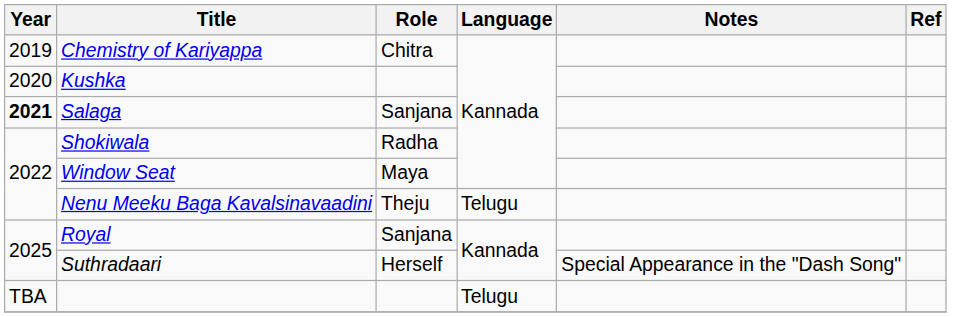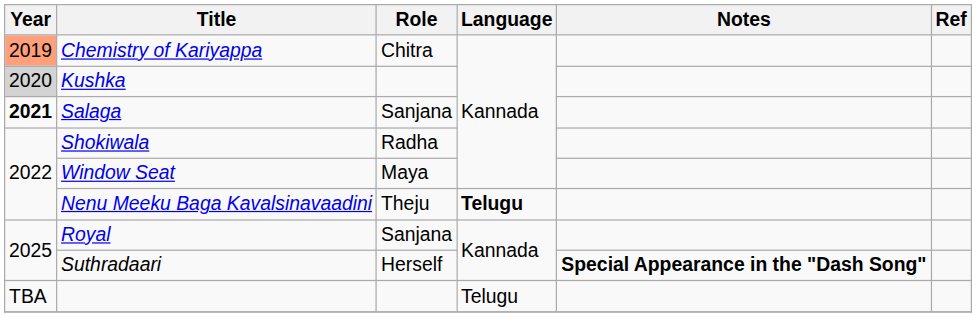(31, 50) no background -> (31, 50) lightsalmon background
(31, 81) no background -> (31, 81) lightgrey background
(490, 204) normal -> (492, 204) bold
(731, 265) normal -> (744, 265) bold
